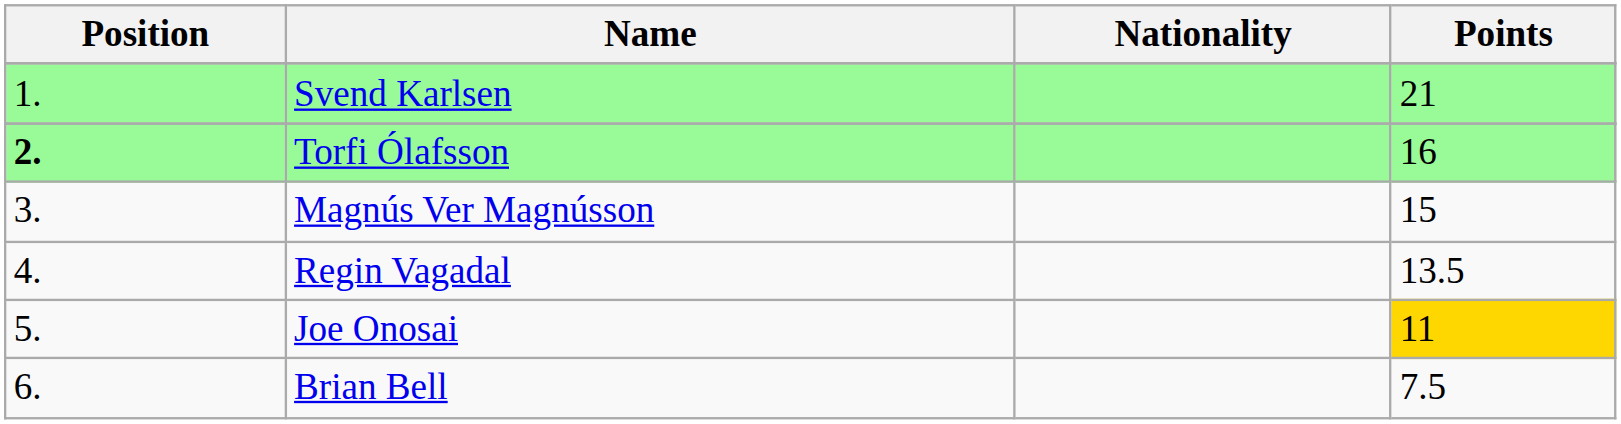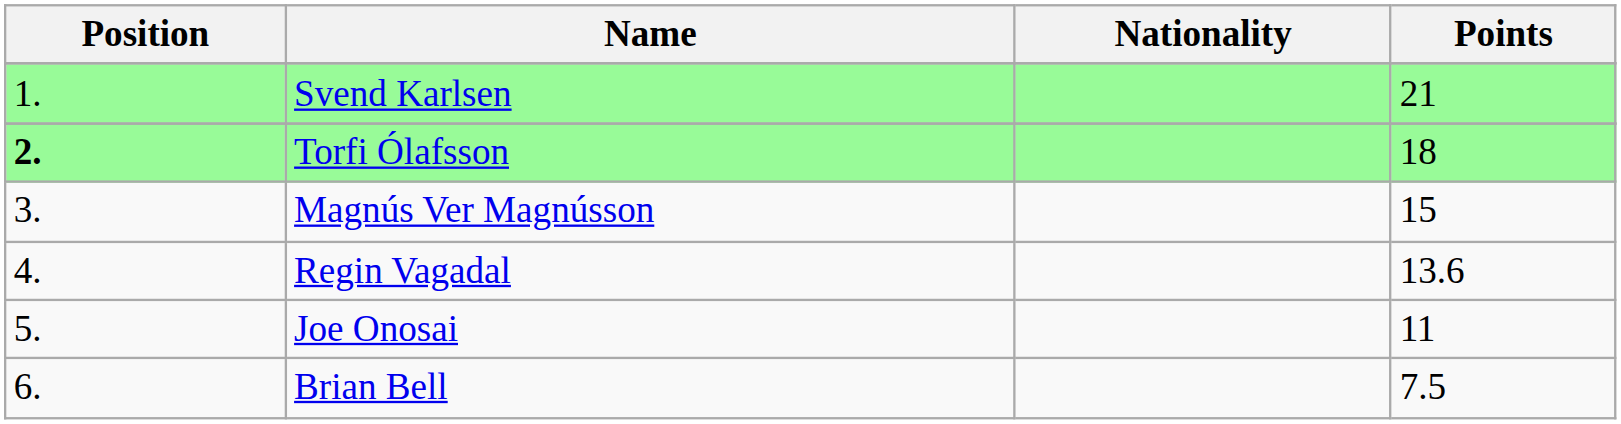(1418, 151) 16 -> (1418, 151) 18
(1432, 269) 13.5 -> (1432, 269) 13.6
(1418, 328) gold background -> (1418, 328) no background
